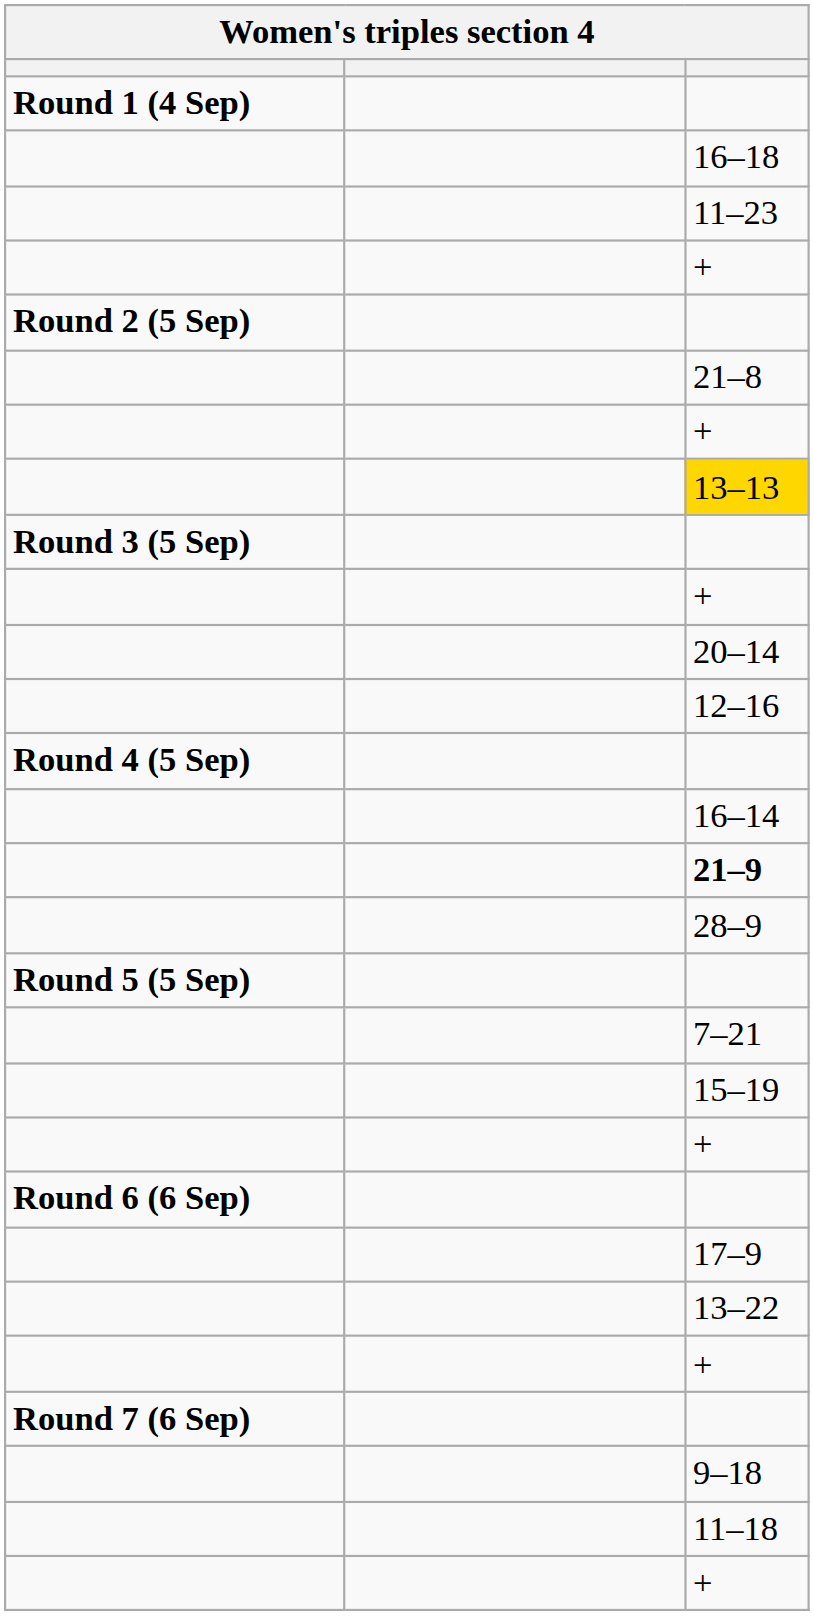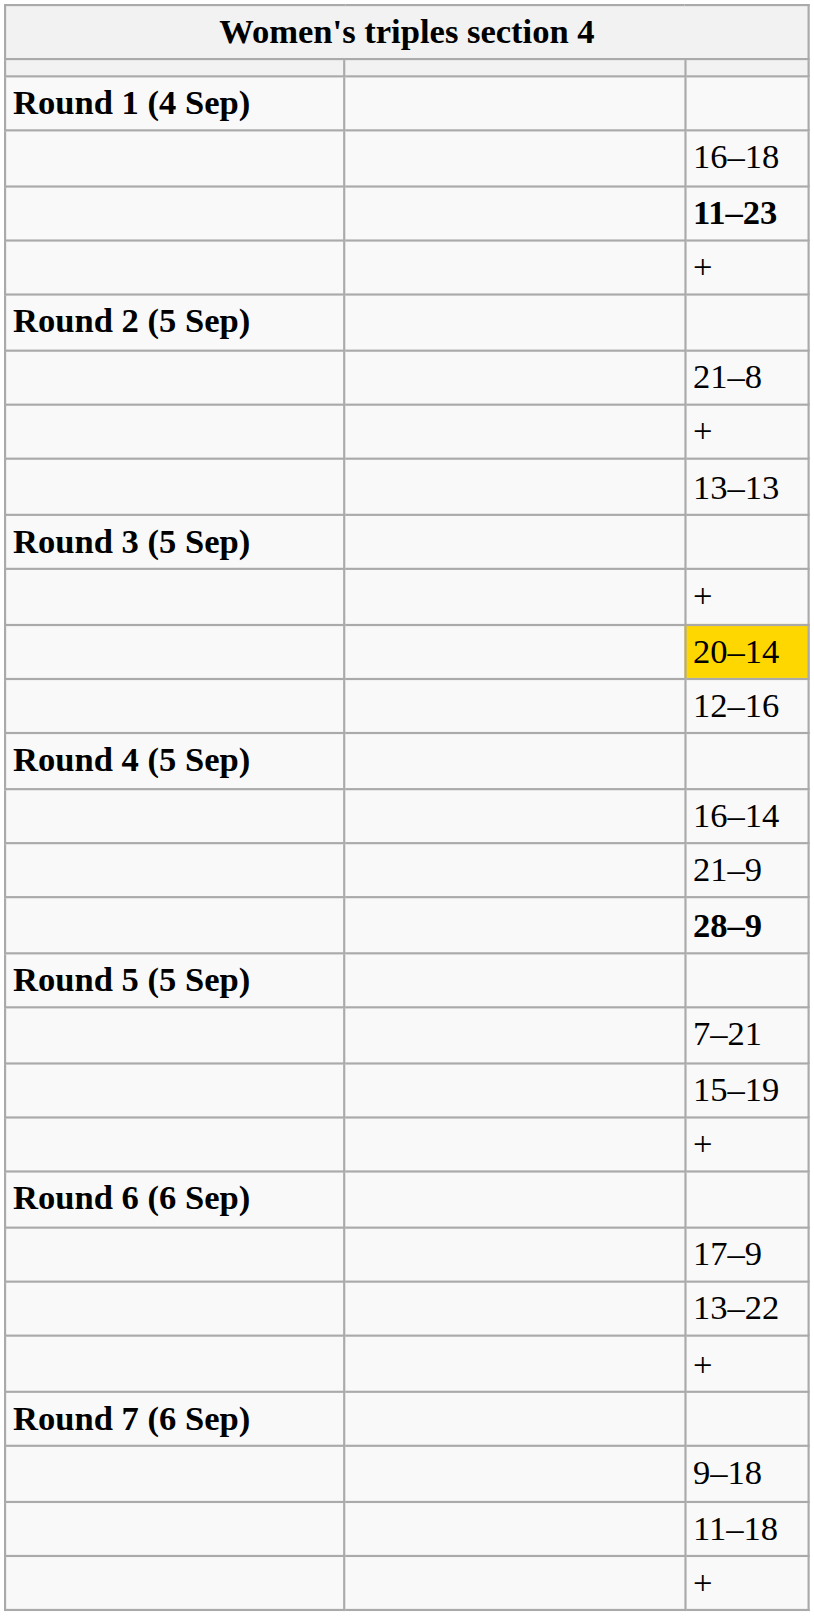(735, 212) normal -> (735, 212) bold
(736, 486) gold background -> (736, 486) no background
(736, 650) no background -> (736, 650) gold background
(727, 869) bold -> (727, 869) normal
(727, 924) normal -> (727, 924) bold
